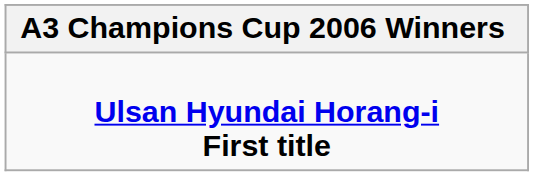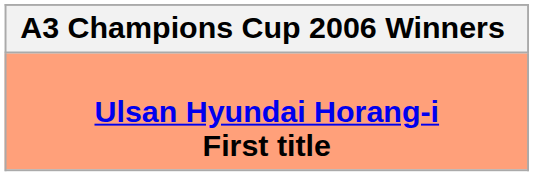(267, 128) no background -> (267, 128) lightsalmon background
